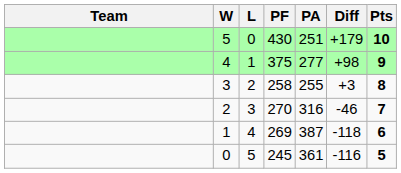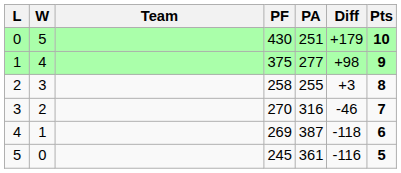columns swapped: (109, 16) <-> (251, 16)
